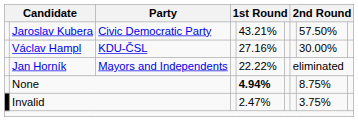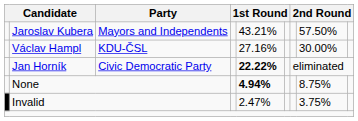(155, 31) Civic Democratic Party -> (163, 31) Mayors and Independents
(163, 66) Mayors and Independents -> (155, 66) Civic Democratic Party
(258, 66) normal -> (258, 66) bold
